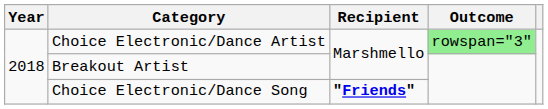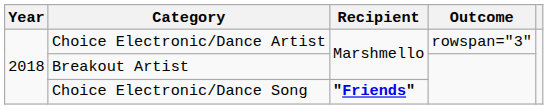(482, 42) lightgreen background -> (482, 42) no background
